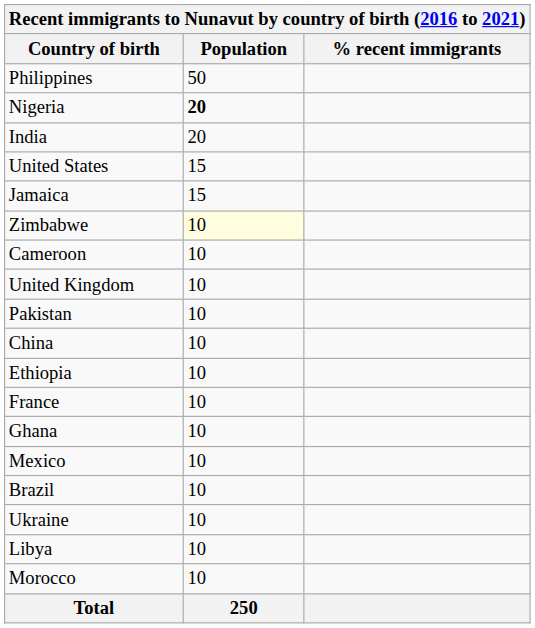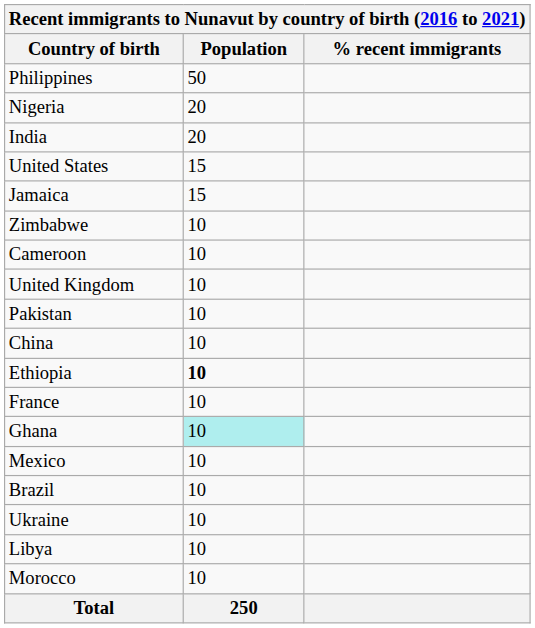(197, 107) bold -> (197, 107) normal
(197, 225) lightyellow background -> (197, 225) no background
(197, 372) normal -> (197, 372) bold
(197, 431) no background -> (197, 431) paleturquoise background
